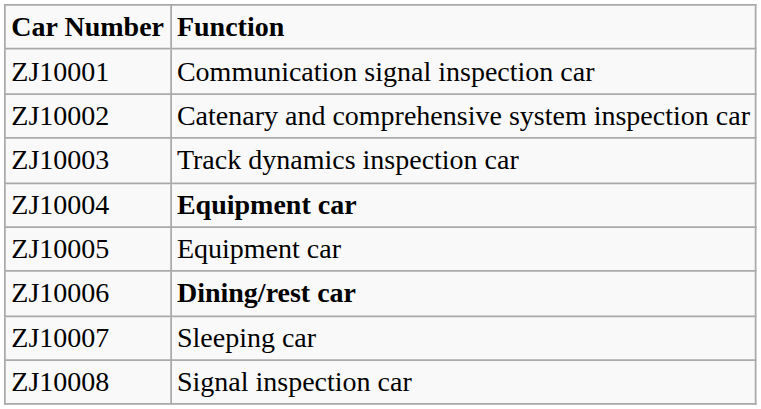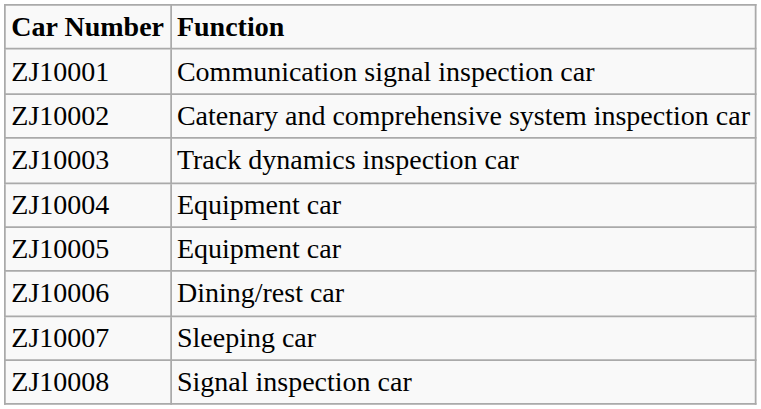(267, 204) bold -> (259, 204) normal
(266, 293) bold -> (261, 293) normal
